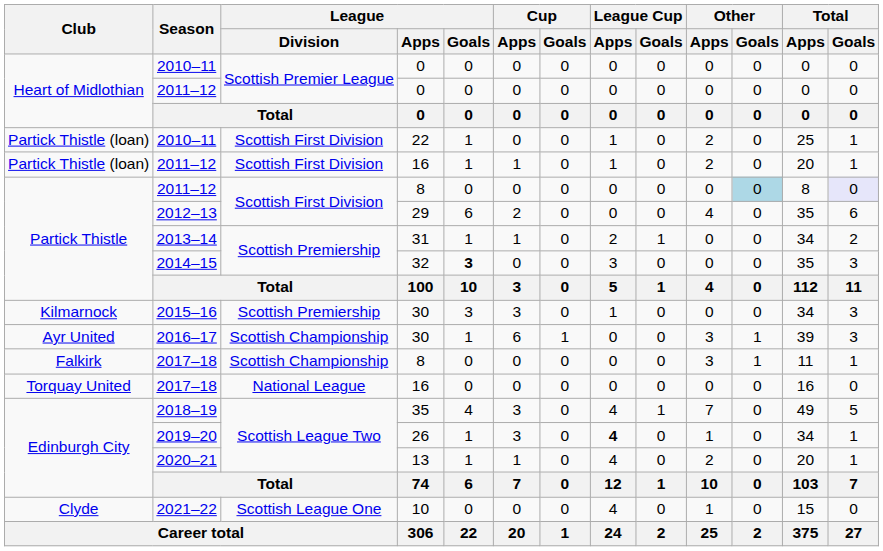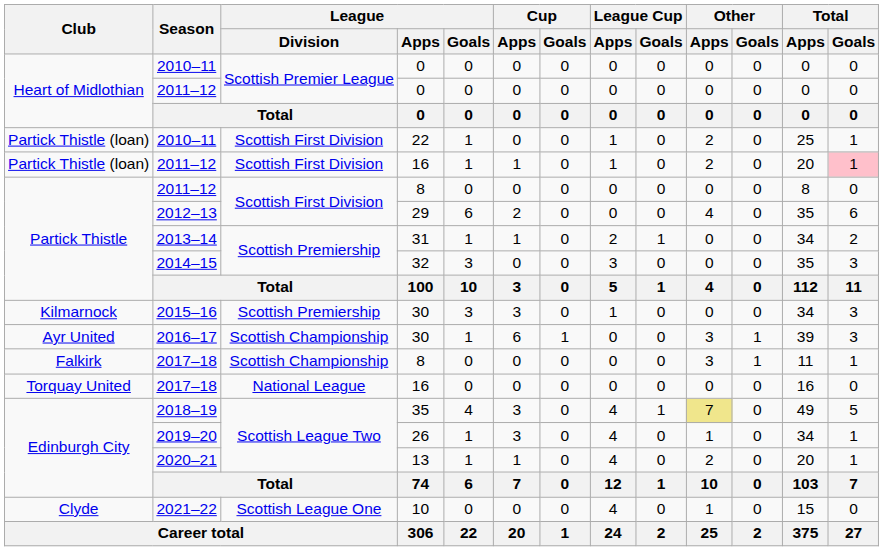(854, 164) no background -> (854, 164) pink background
(757, 189) lightblue background -> (757, 189) no background
(854, 189) lavender background -> (854, 189) no background
(469, 262) bold -> (469, 262) normal
(709, 410) no background -> (709, 410) khaki background
(613, 435) bold -> (613, 435) normal
